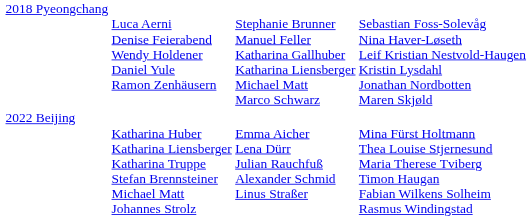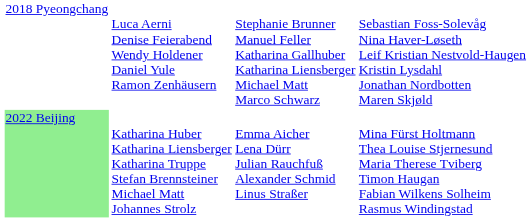(40, 118) no background -> (40, 118) lightgreen background
